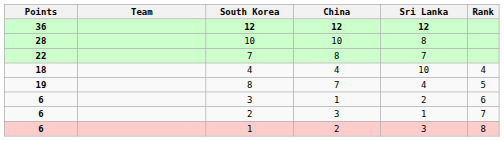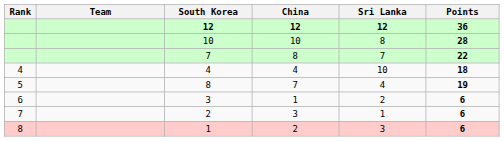columns swapped: (483, 12) <-> (41, 12)
